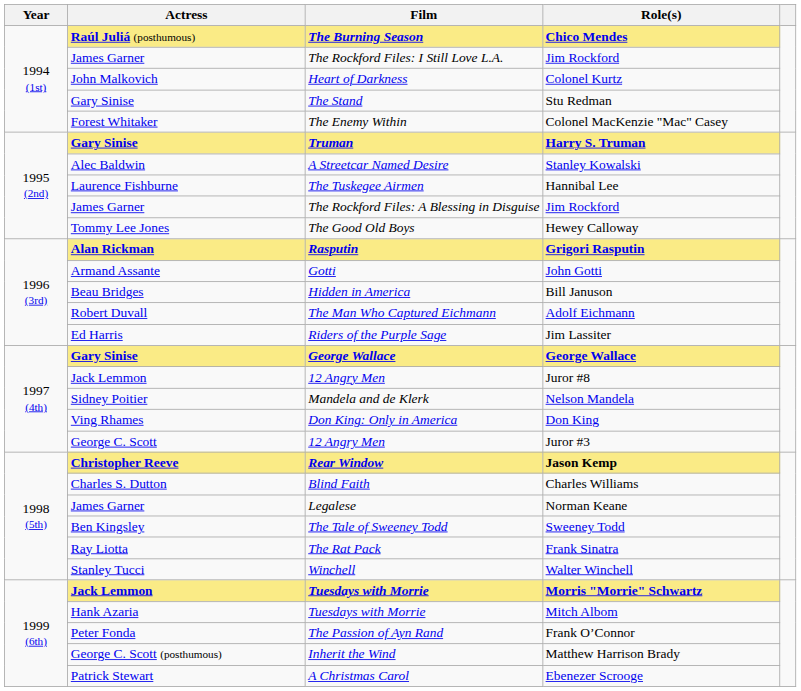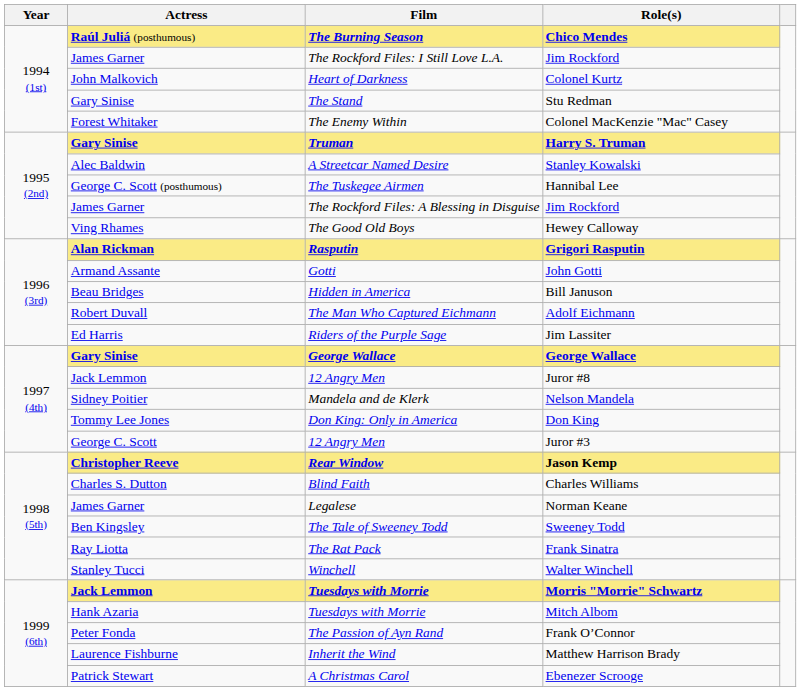(124, 185) Laurence Fishburne -> (146, 185) George C. Scott (posthumous)
(120, 228) Tommy Lee Jones -> (107, 228) Ving Rhames
(107, 420) Ving Rhames -> (120, 420) Tommy Lee Jones
(146, 654) George C. Scott (posthumous) -> (124, 654) Laurence Fishburne
